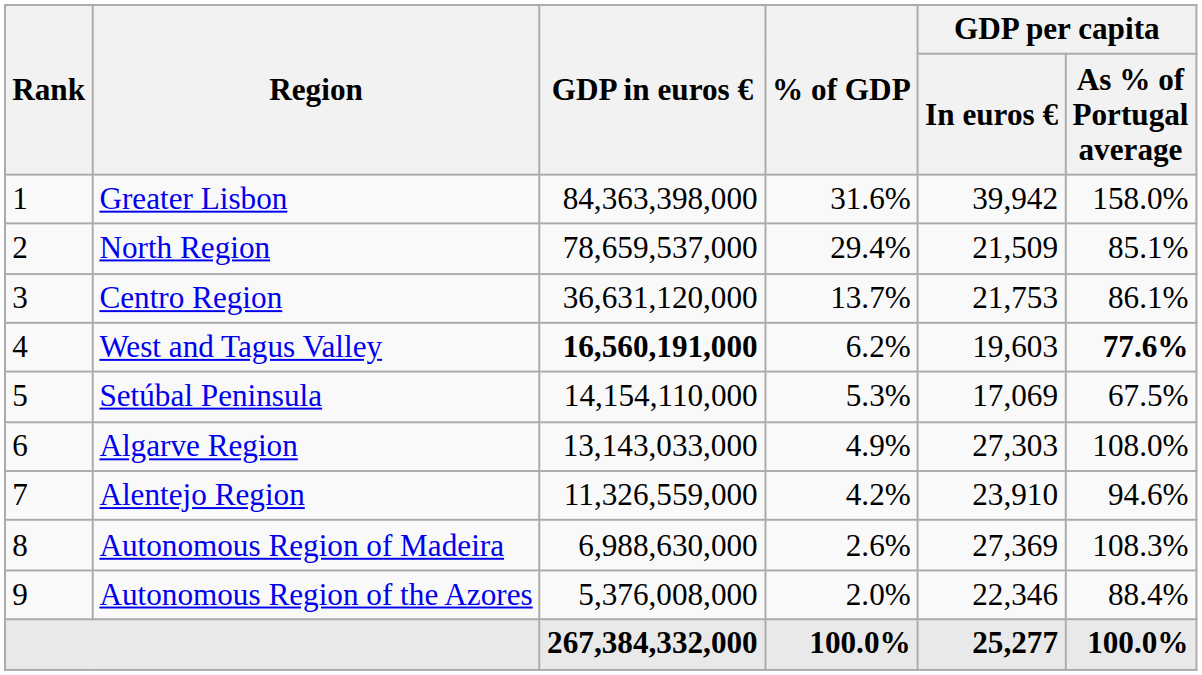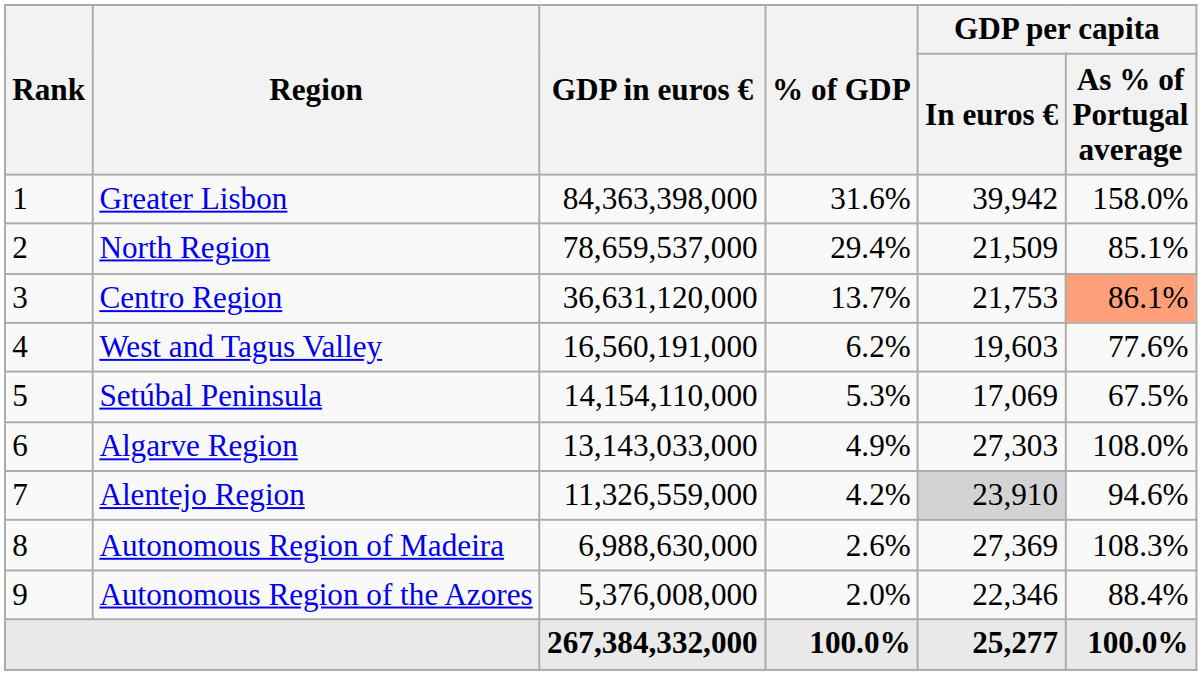(1148, 297) no background -> (1148, 297) lightsalmon background
(660, 346) bold -> (660, 346) normal
(1146, 346) bold -> (1148, 346) normal
(1015, 495) no background -> (1015, 495) lightgrey background
